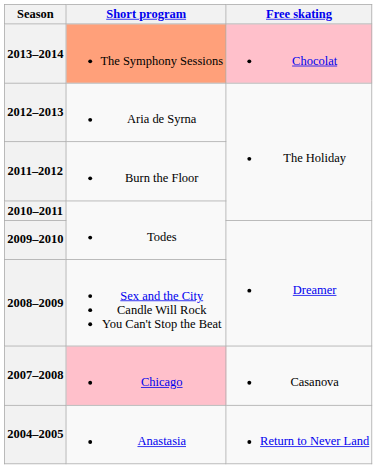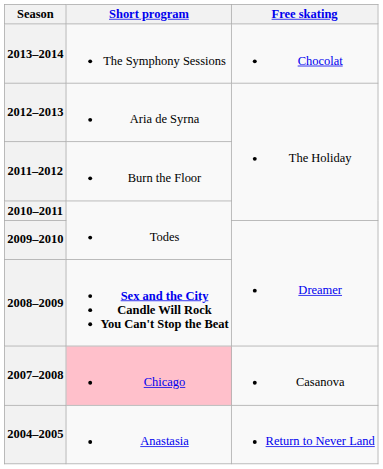(146, 61) lightsalmon background -> (149, 61) no background
(299, 61) pink background -> (305, 61) no background
(146, 310) normal -> (149, 310) bold
